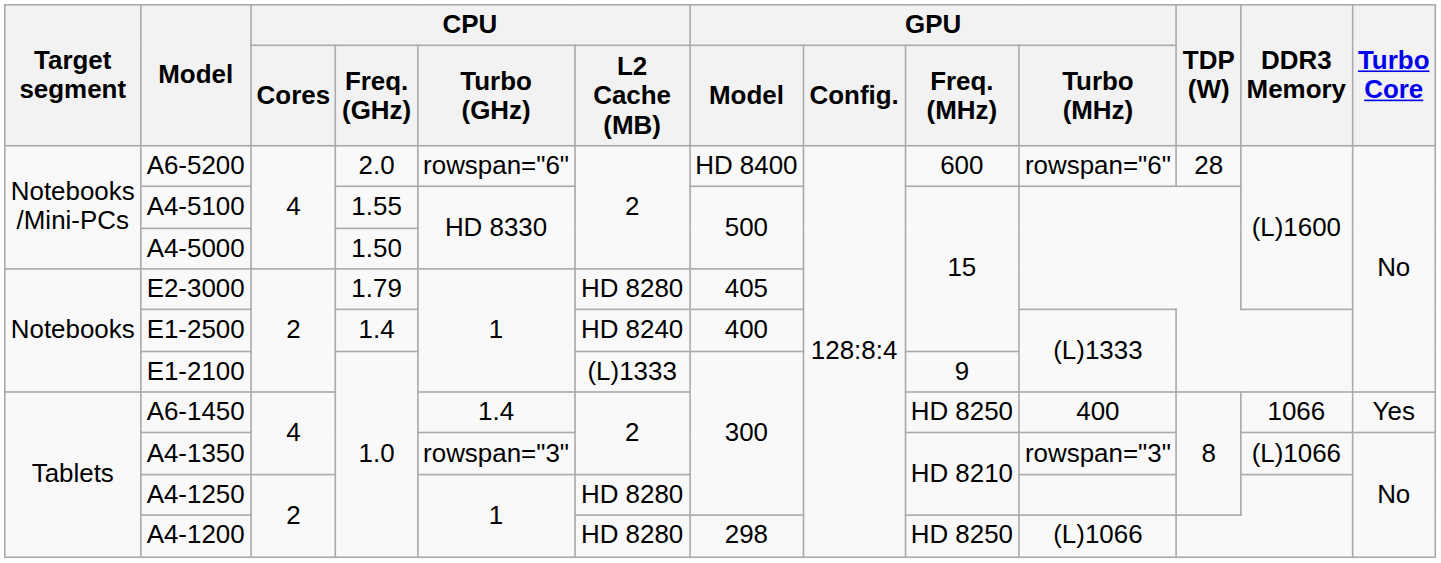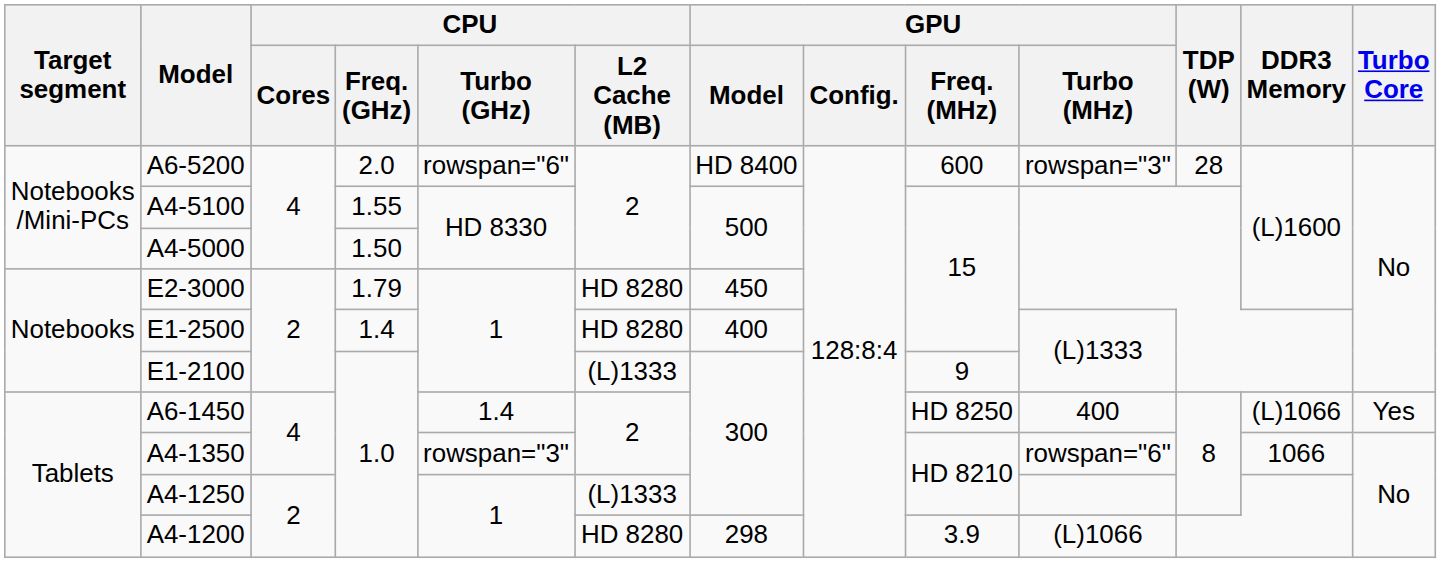(1098, 165) rowspan="6" -> (1098, 165) rowspan="3"
(746, 288) 405 -> (746, 288) 450
(632, 330) HD 8240 -> (632, 330) HD 8280
(1296, 412) 1066 -> (1296, 412) (L)1066
(1098, 453) rowspan="3" -> (1098, 453) rowspan="6"
(1296, 453) (L)1066 -> (1296, 453) 1066
(632, 494) HD 8280 -> (632, 494) (L)1333
(962, 535) HD 8250 -> (962, 535) 3.9
